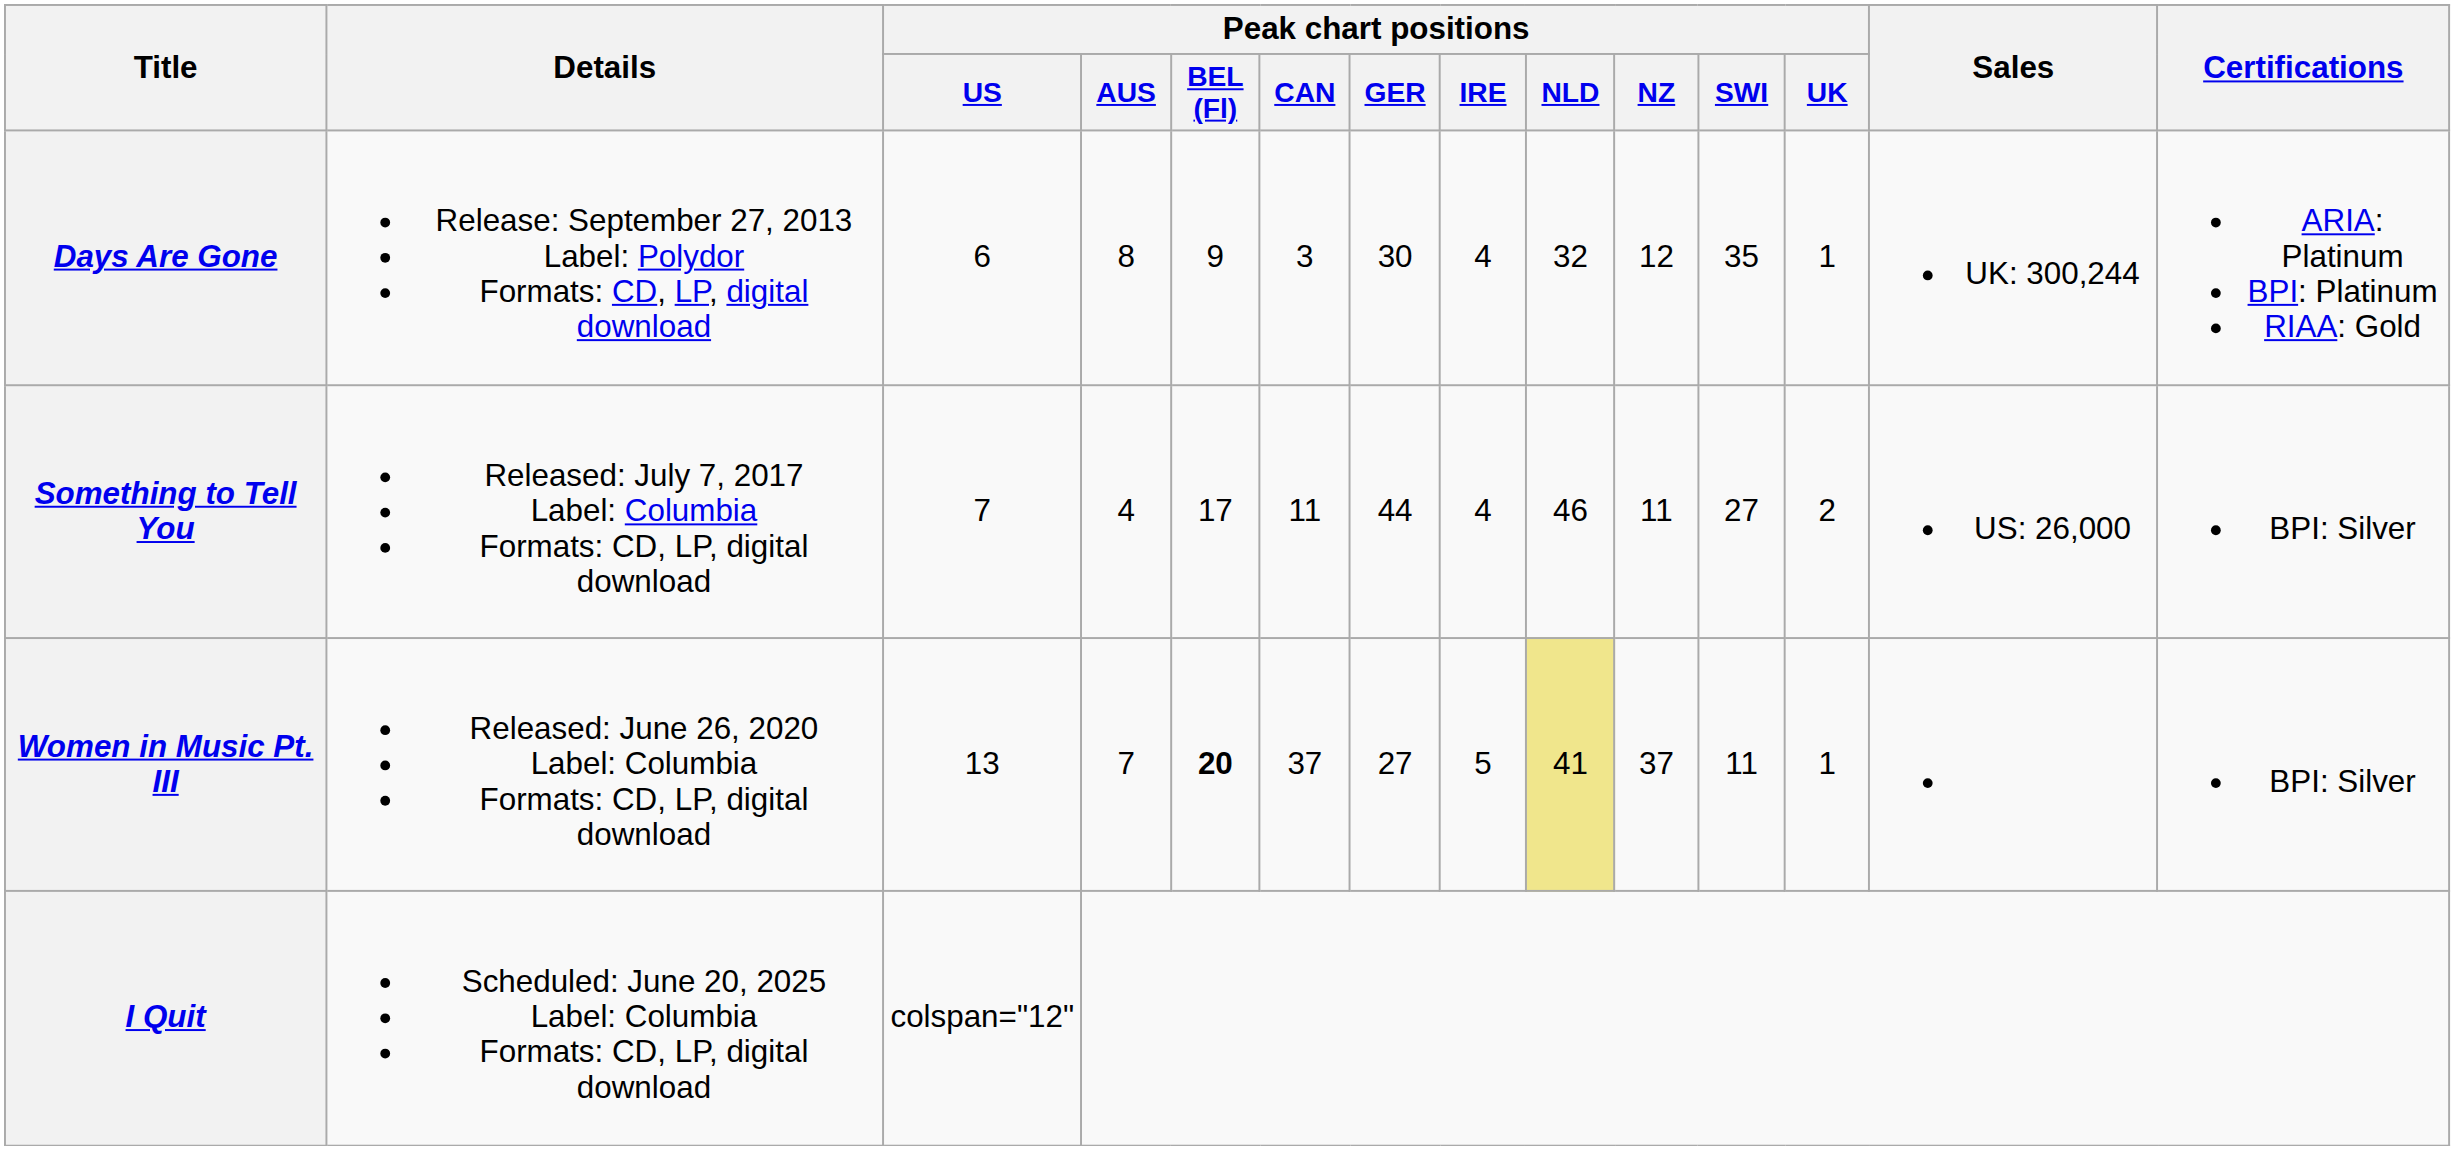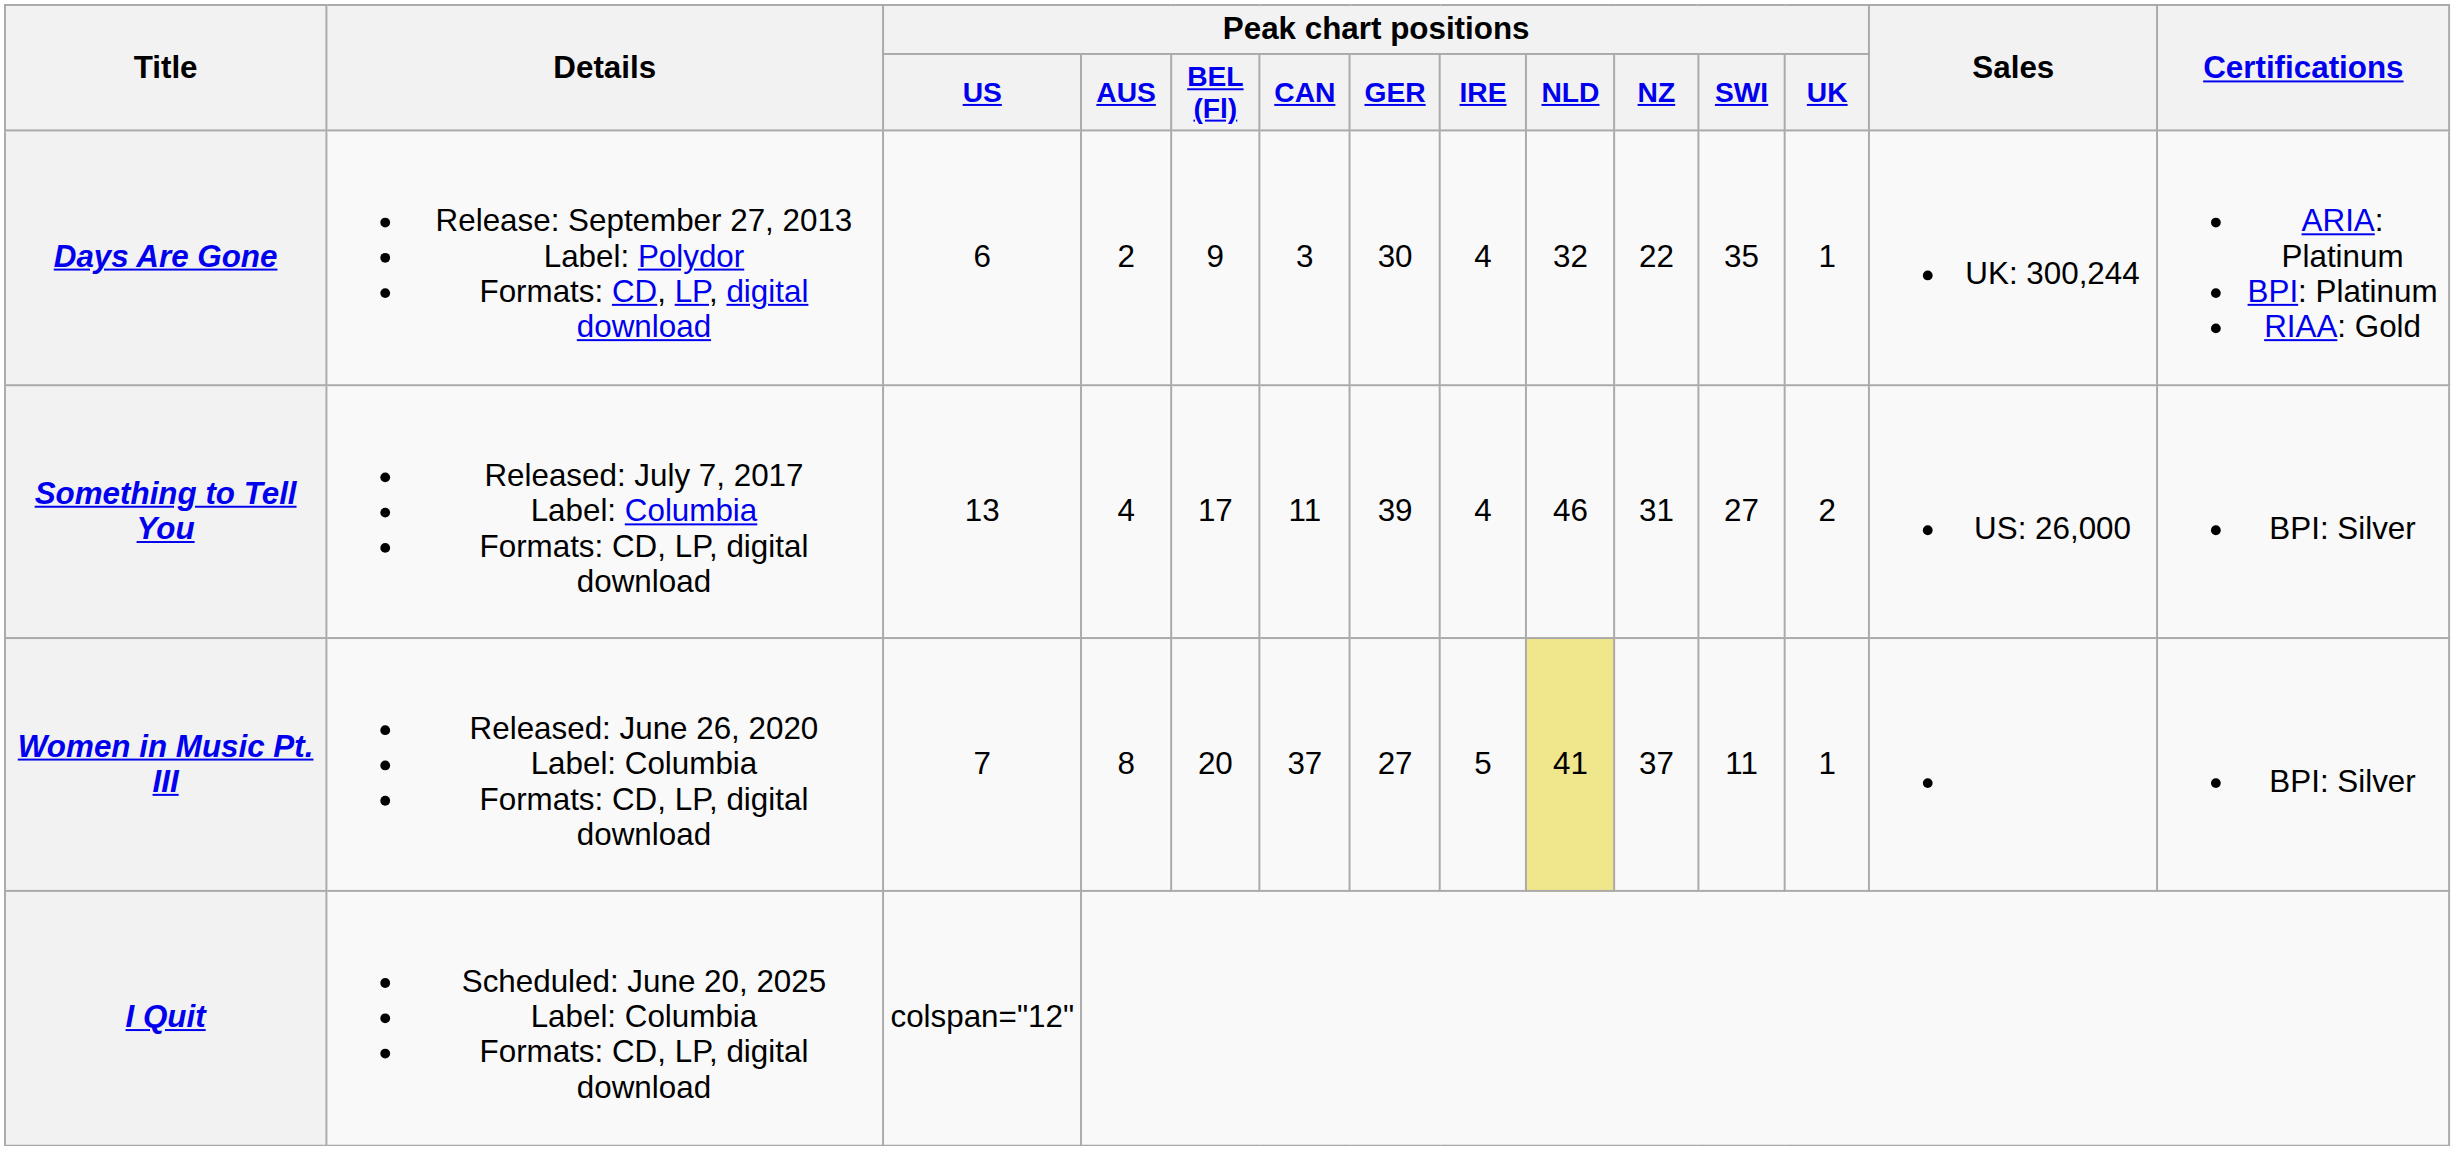(1126, 256) 8 -> (1126, 256) 2
(1656, 256) 12 -> (1656, 256) 22
(982, 510) 7 -> (982, 510) 13
(1395, 510) 44 -> (1395, 510) 39
(1656, 510) 11 -> (1656, 510) 31
(982, 764) 13 -> (982, 764) 7
(1126, 764) 7 -> (1126, 764) 8
(1215, 764) bold -> (1215, 764) normal
